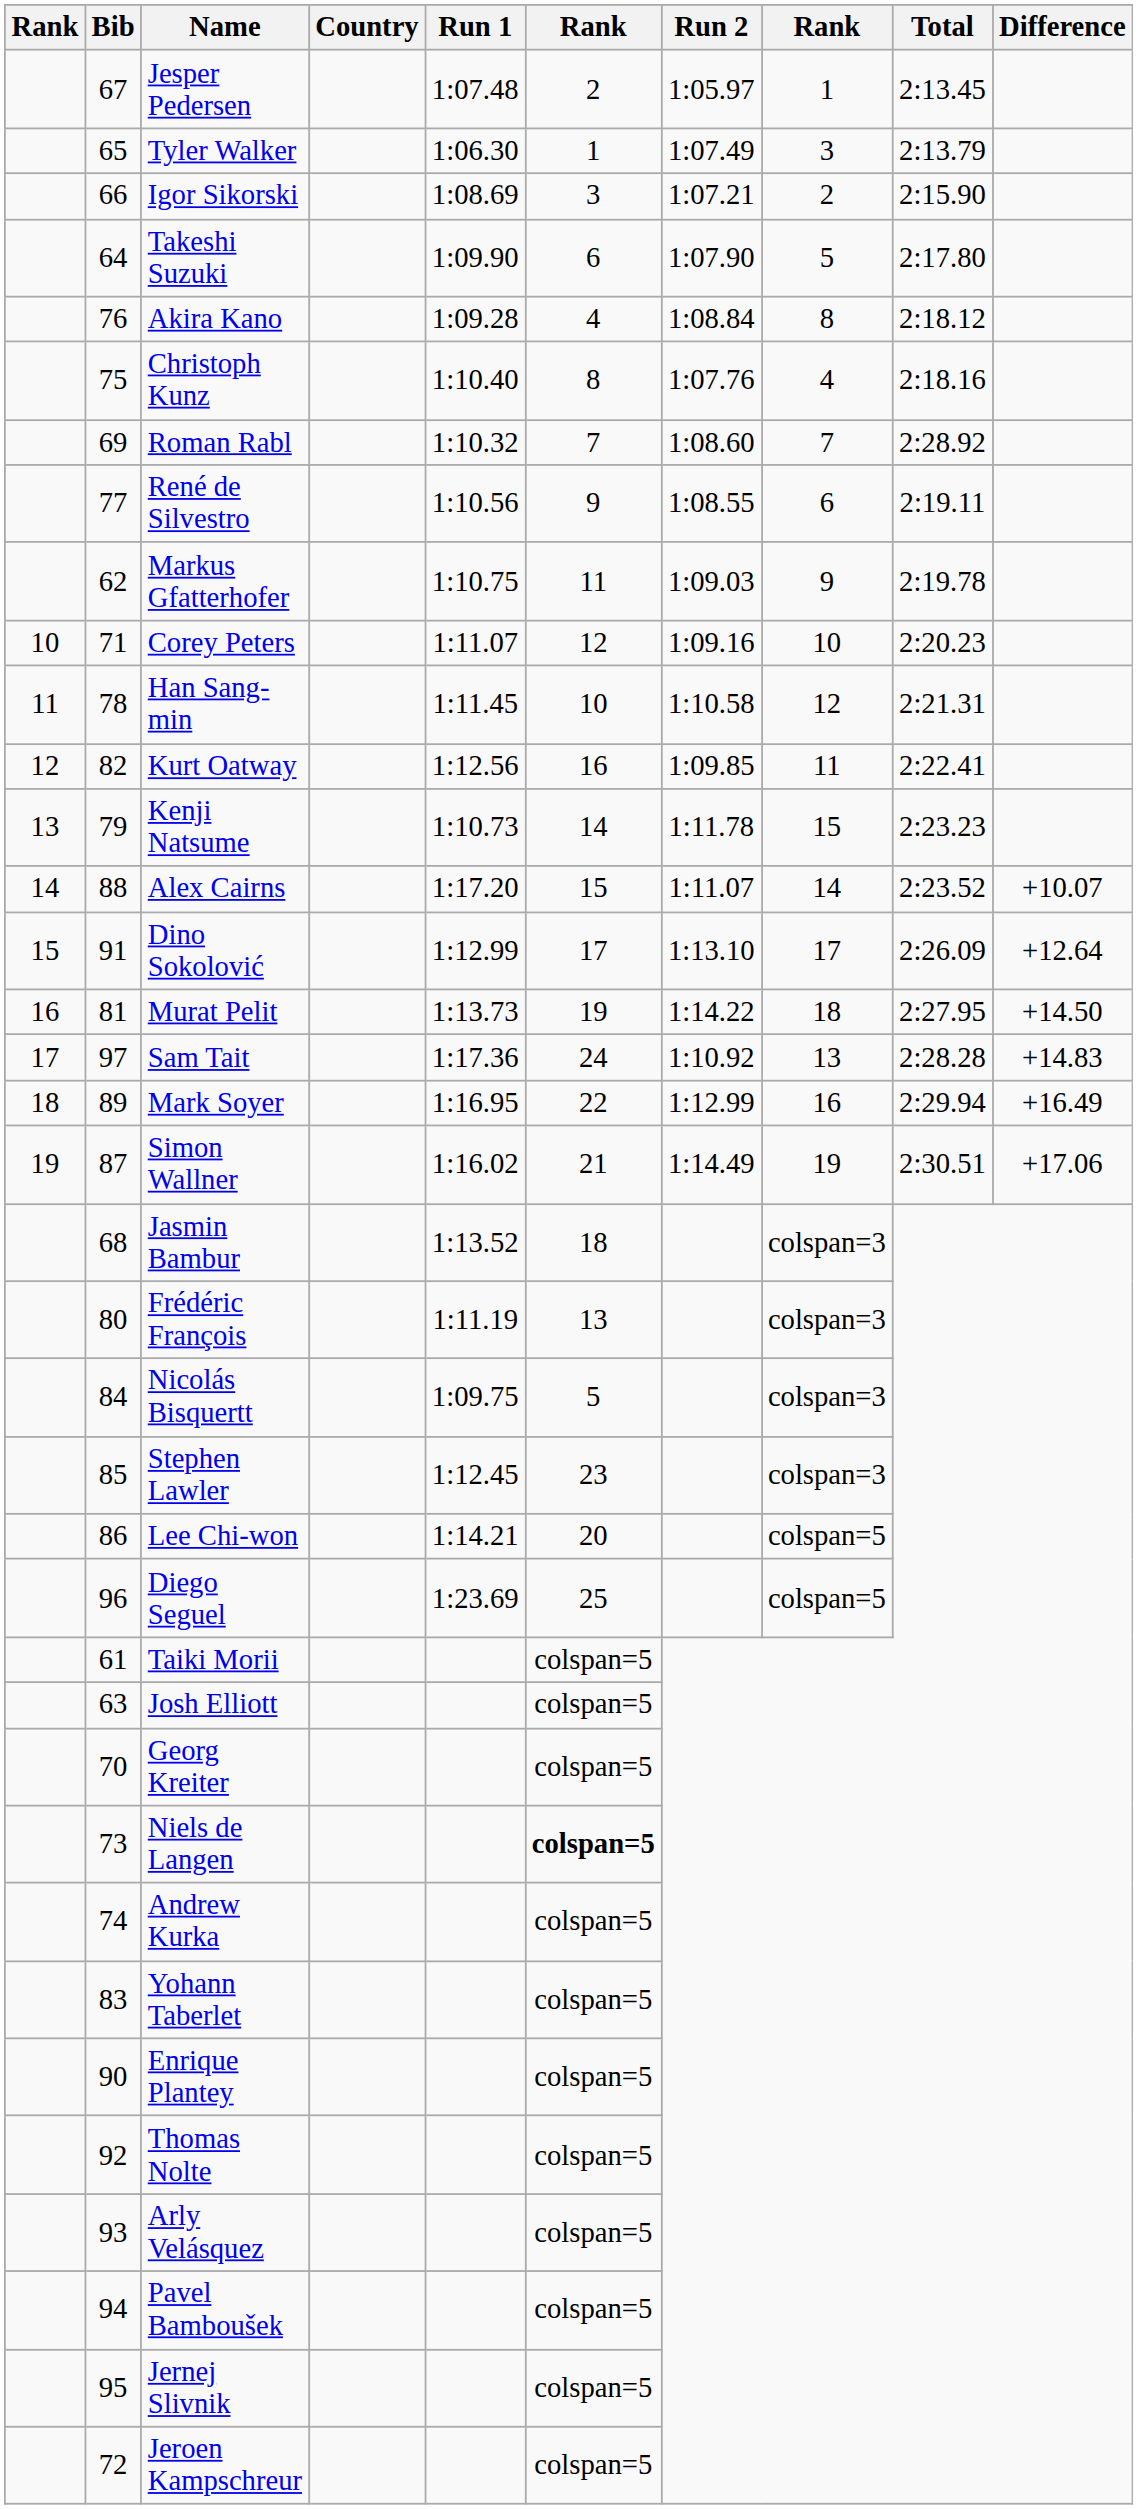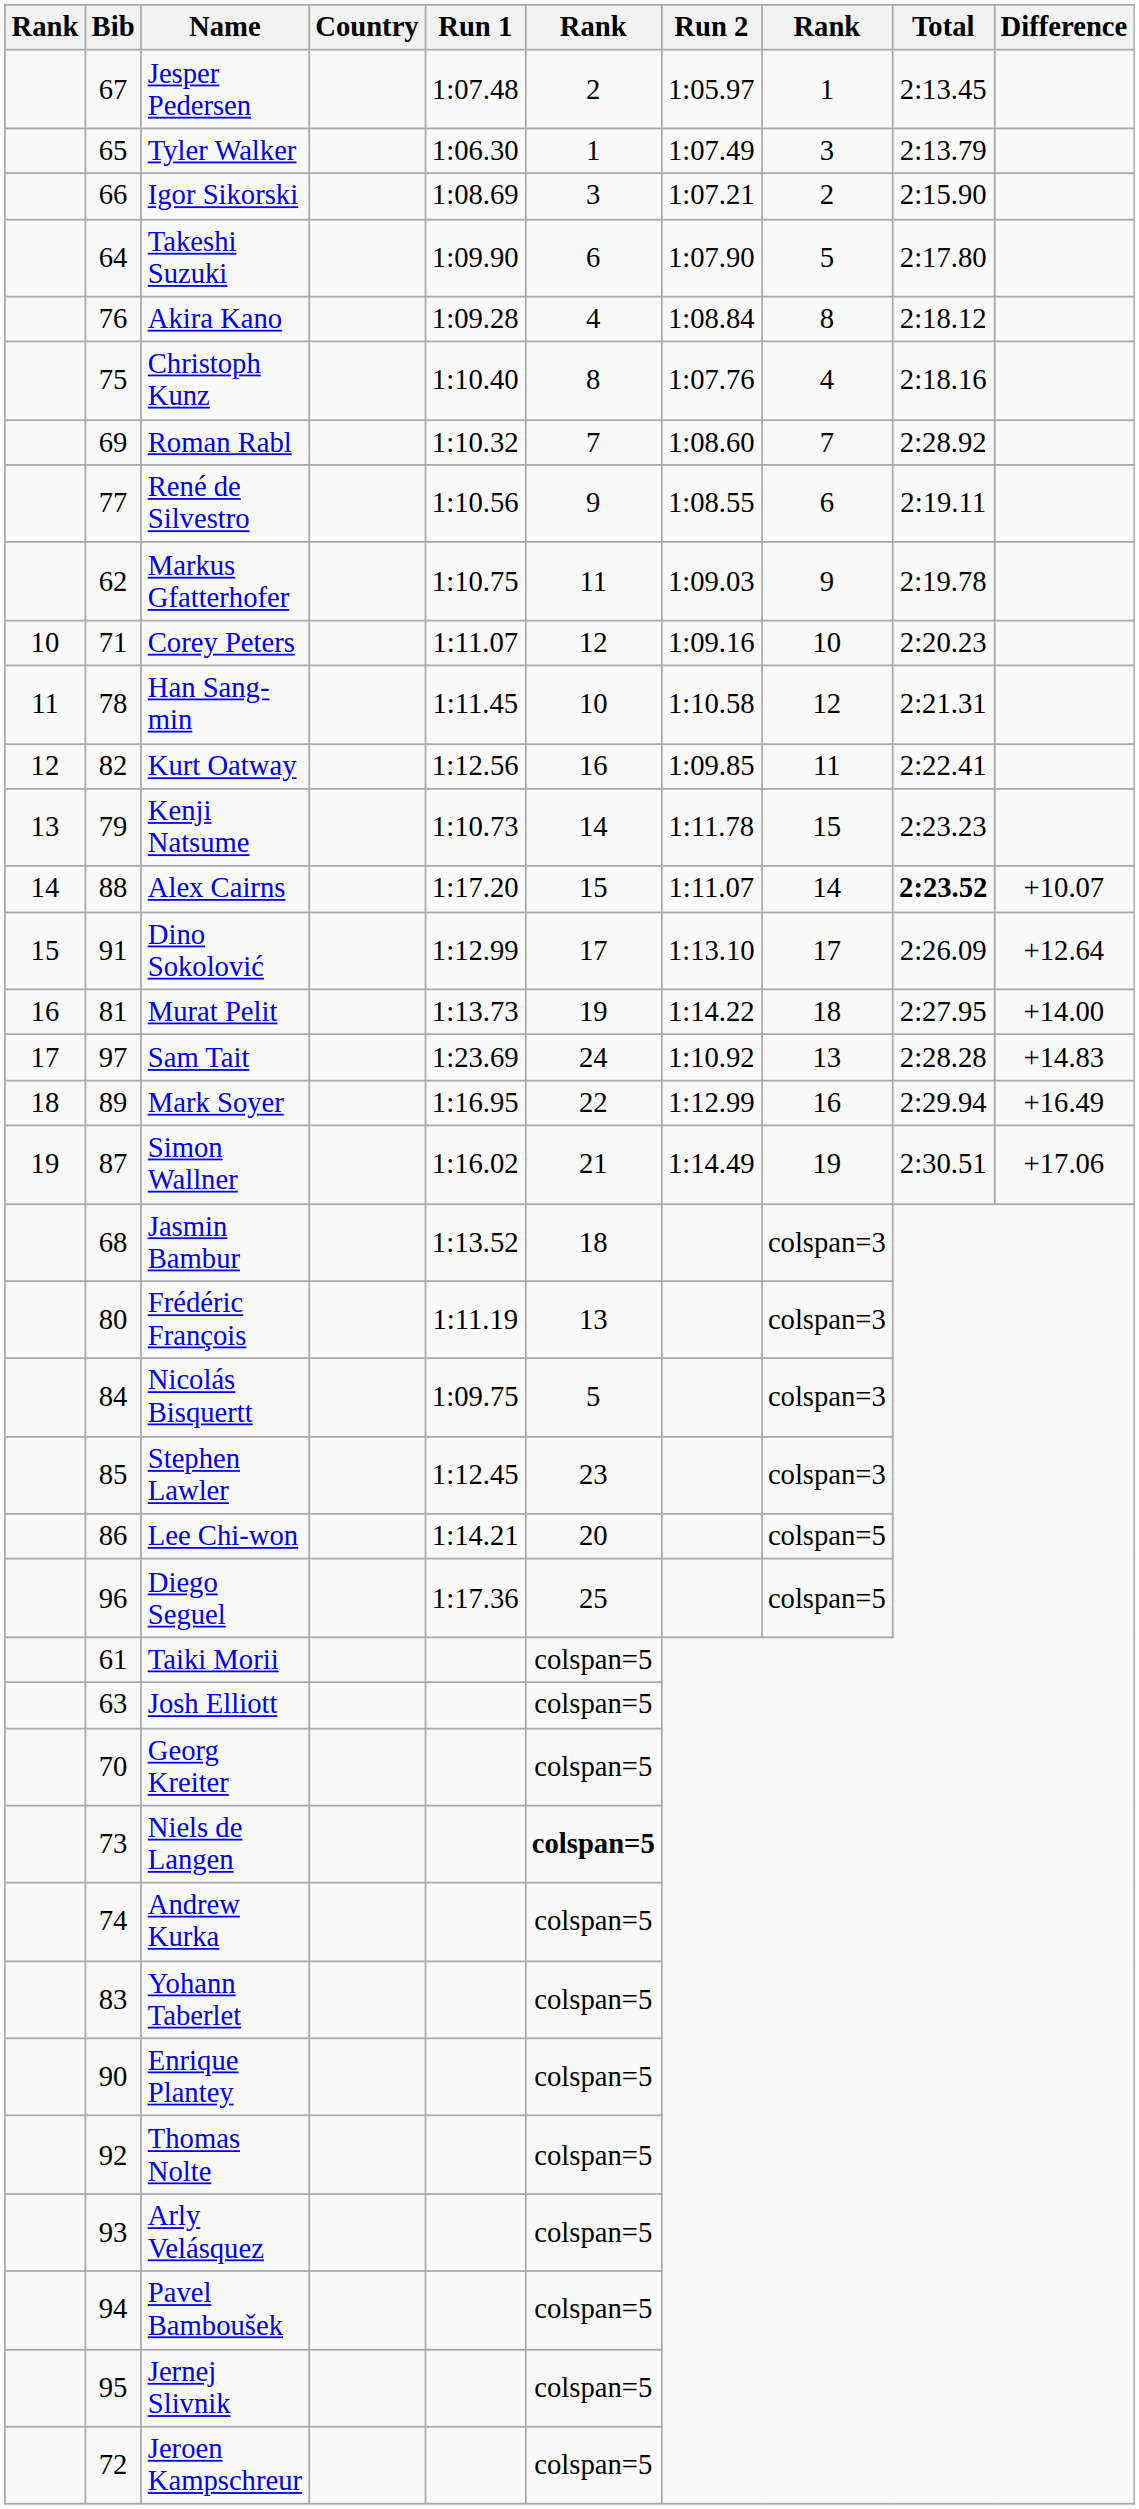(942, 888) normal -> (943, 888) bold
(1062, 1011) +14.50 -> (1064, 1011) +14.00
(475, 1057) 1:17.36 -> (475, 1057) 1:23.69
(475, 1597) 1:23.69 -> (475, 1597) 1:17.36
